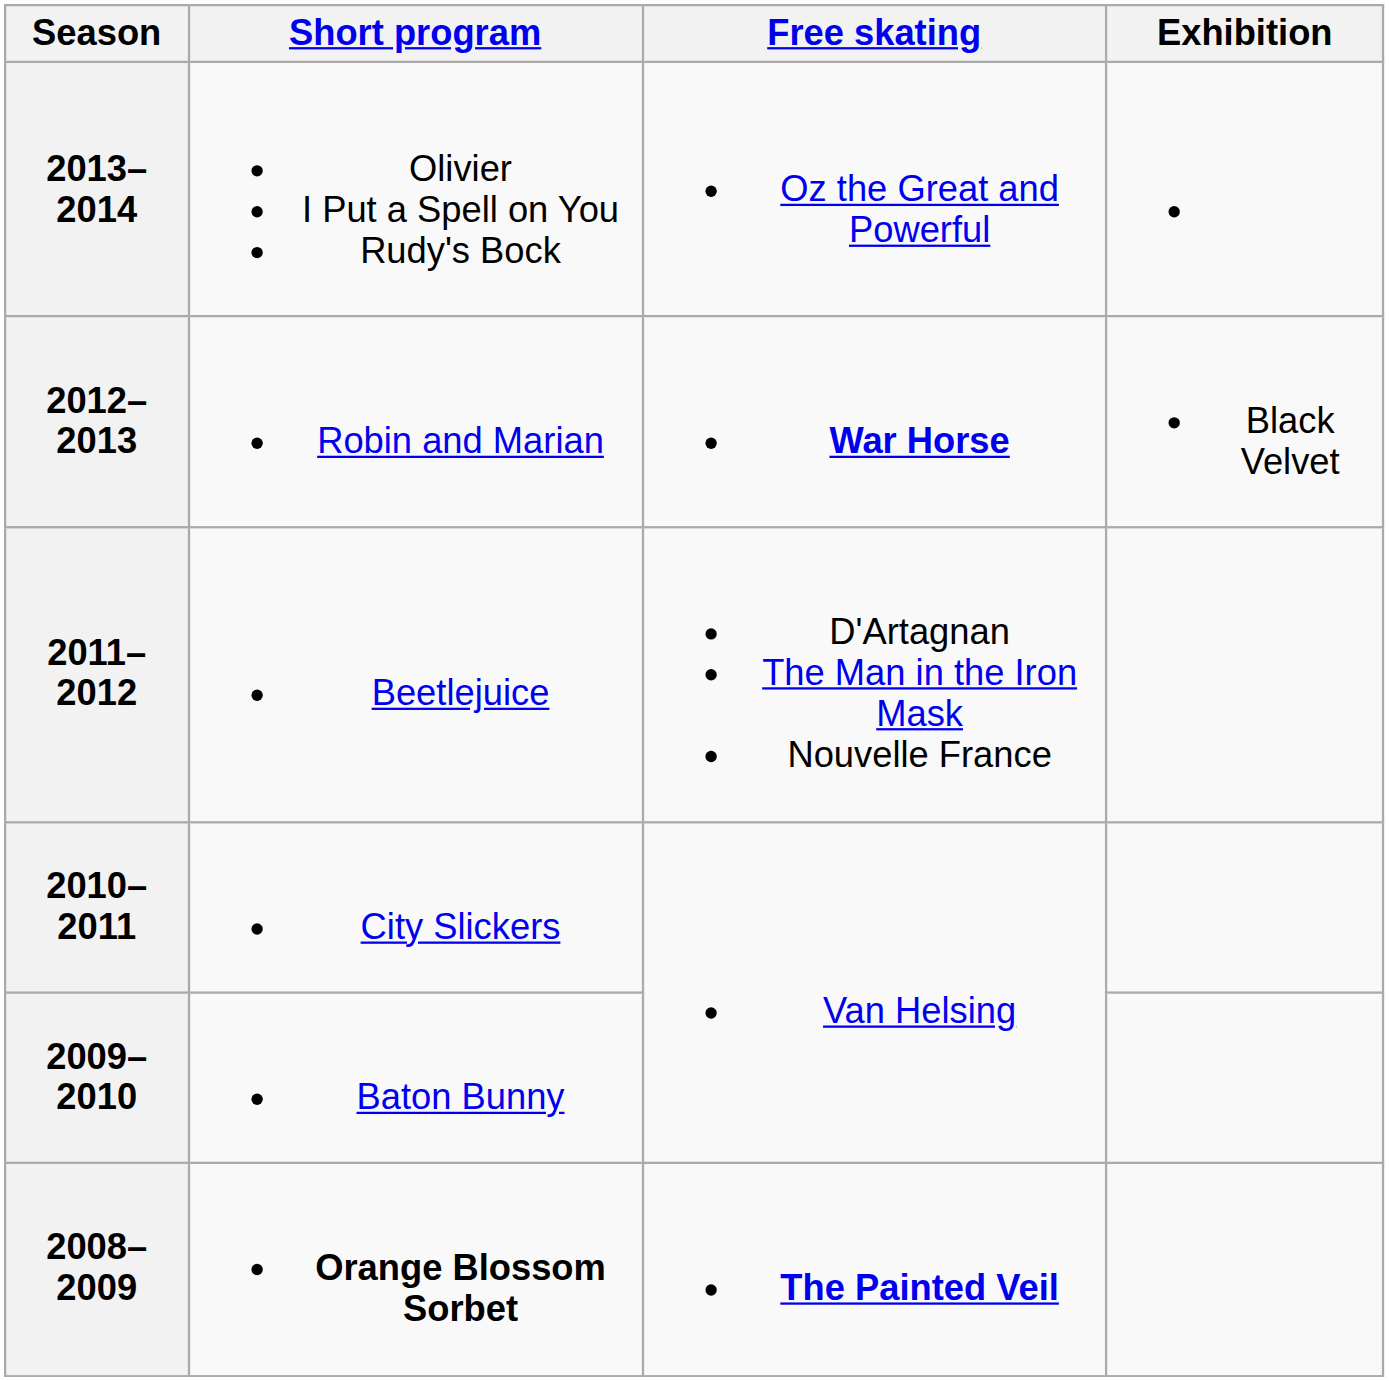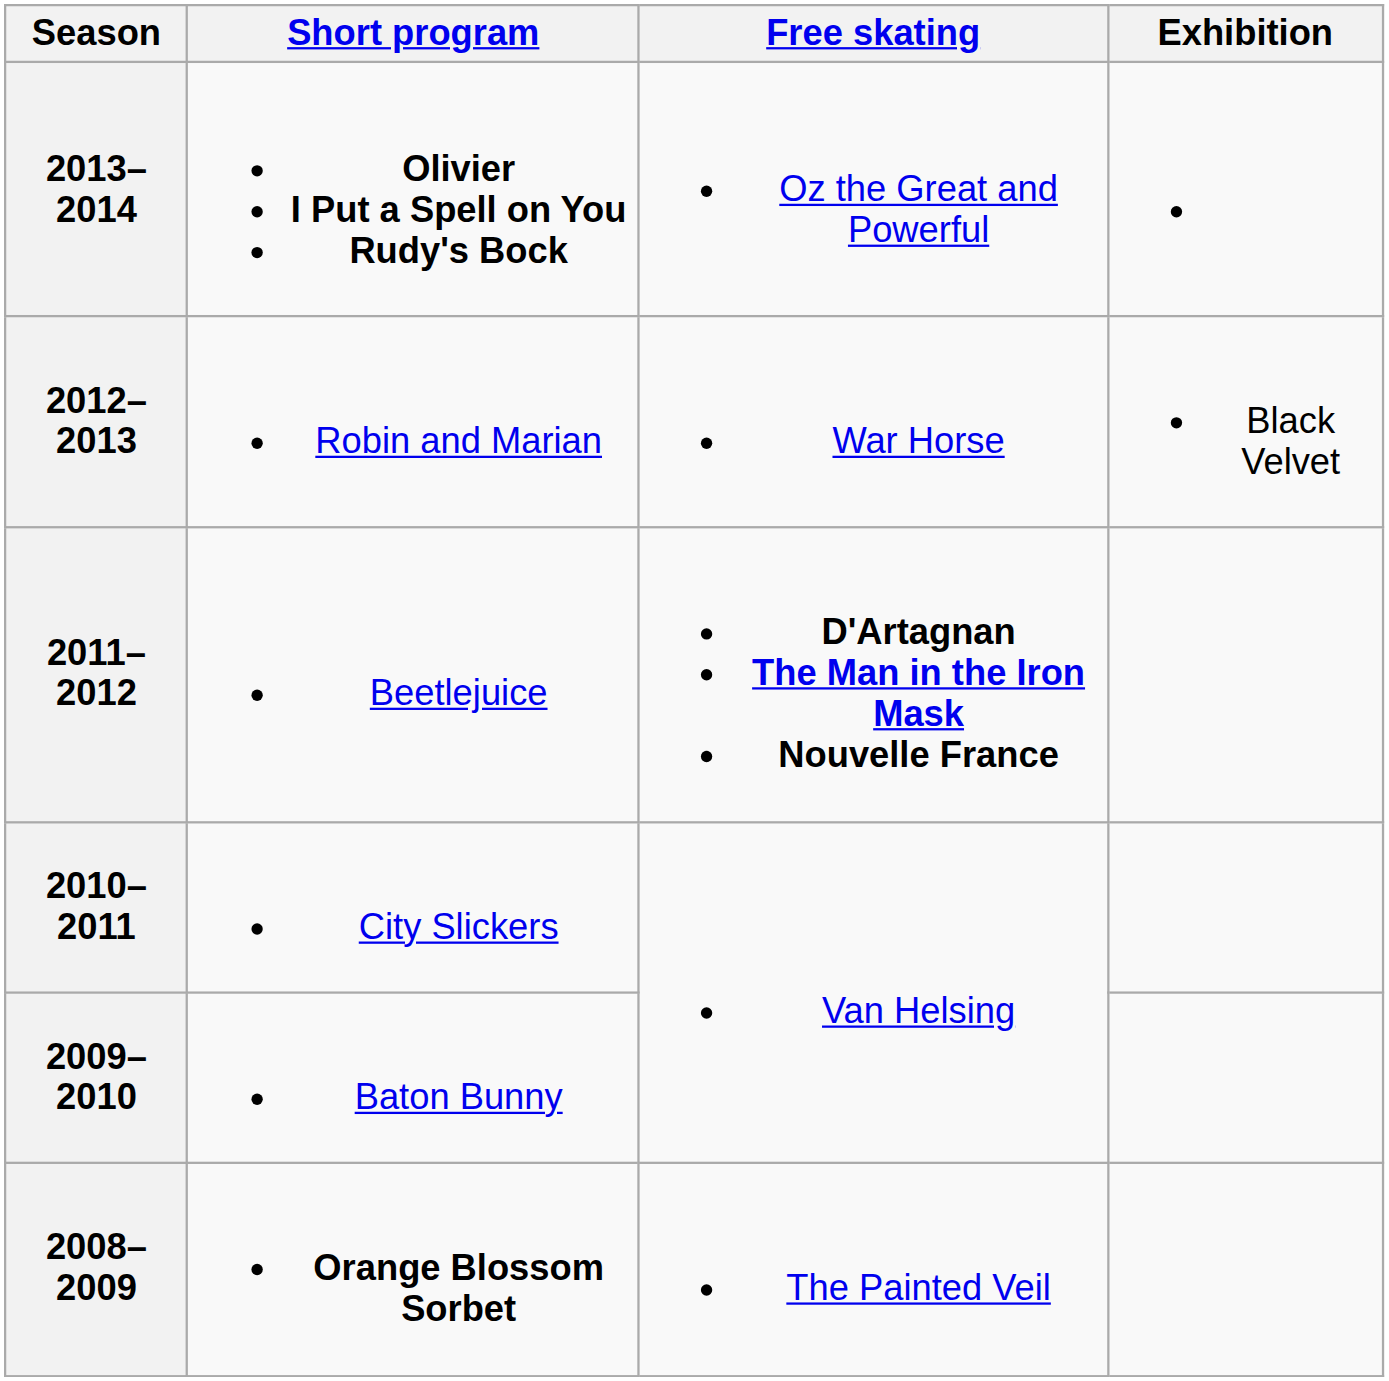(415, 210) normal -> (413, 210) bold
(874, 442) bold -> (873, 442) normal
(874, 695) normal -> (873, 695) bold
(874, 1290) bold -> (873, 1290) normal
